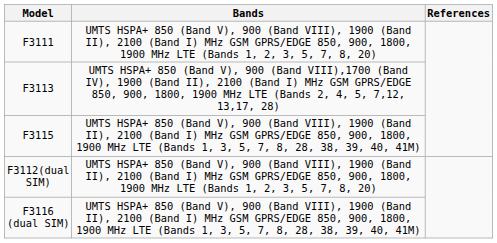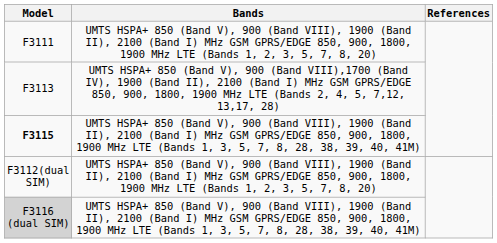(38, 136) normal -> (38, 136) bold
(38, 218) no background -> (38, 218) lightgrey background
